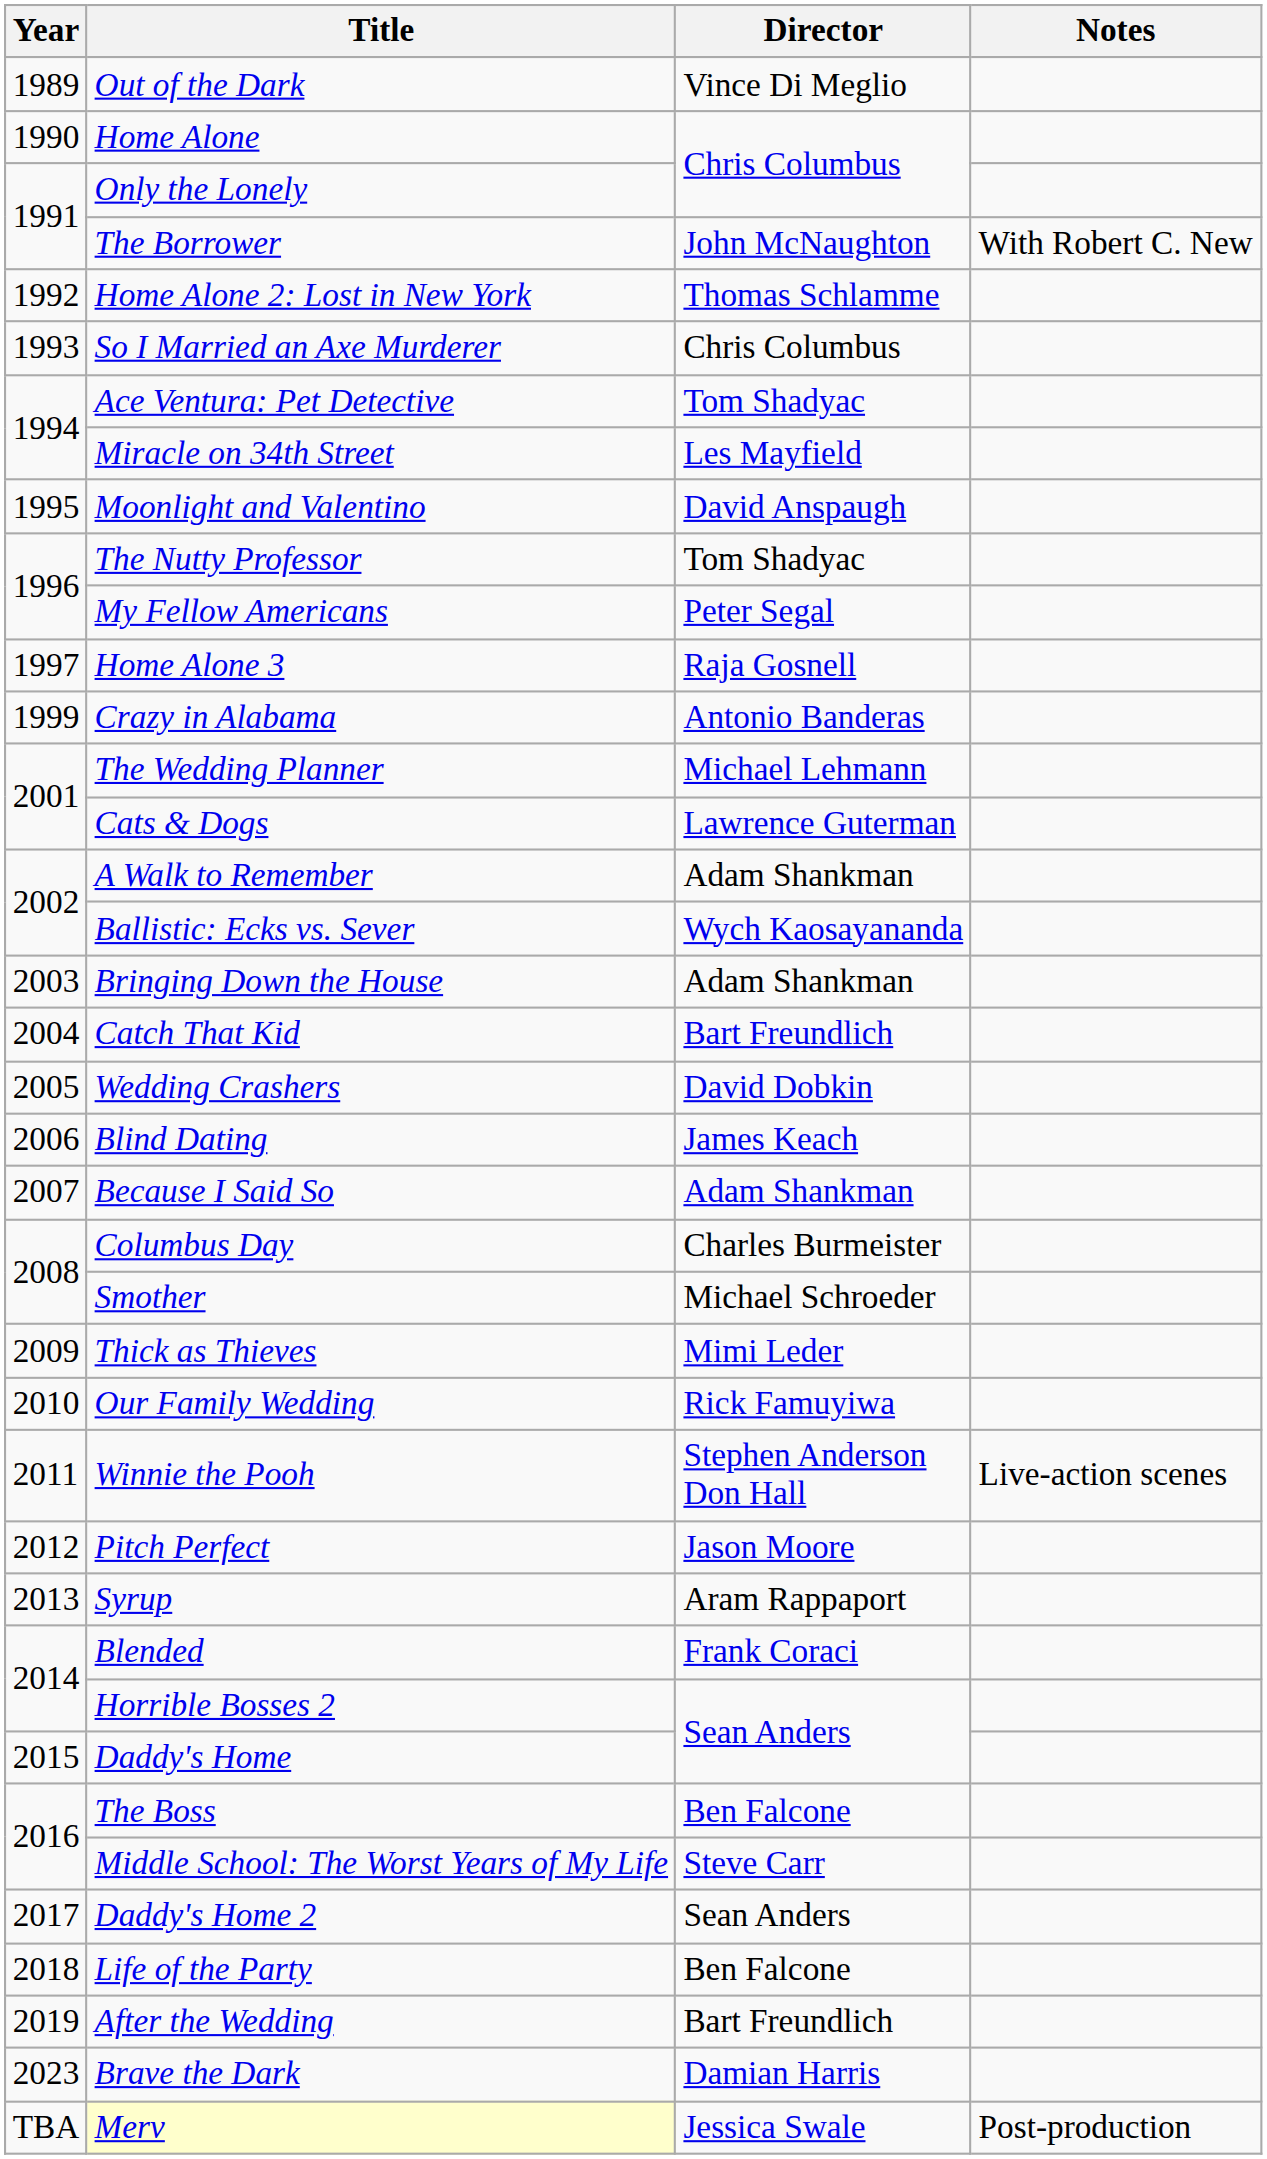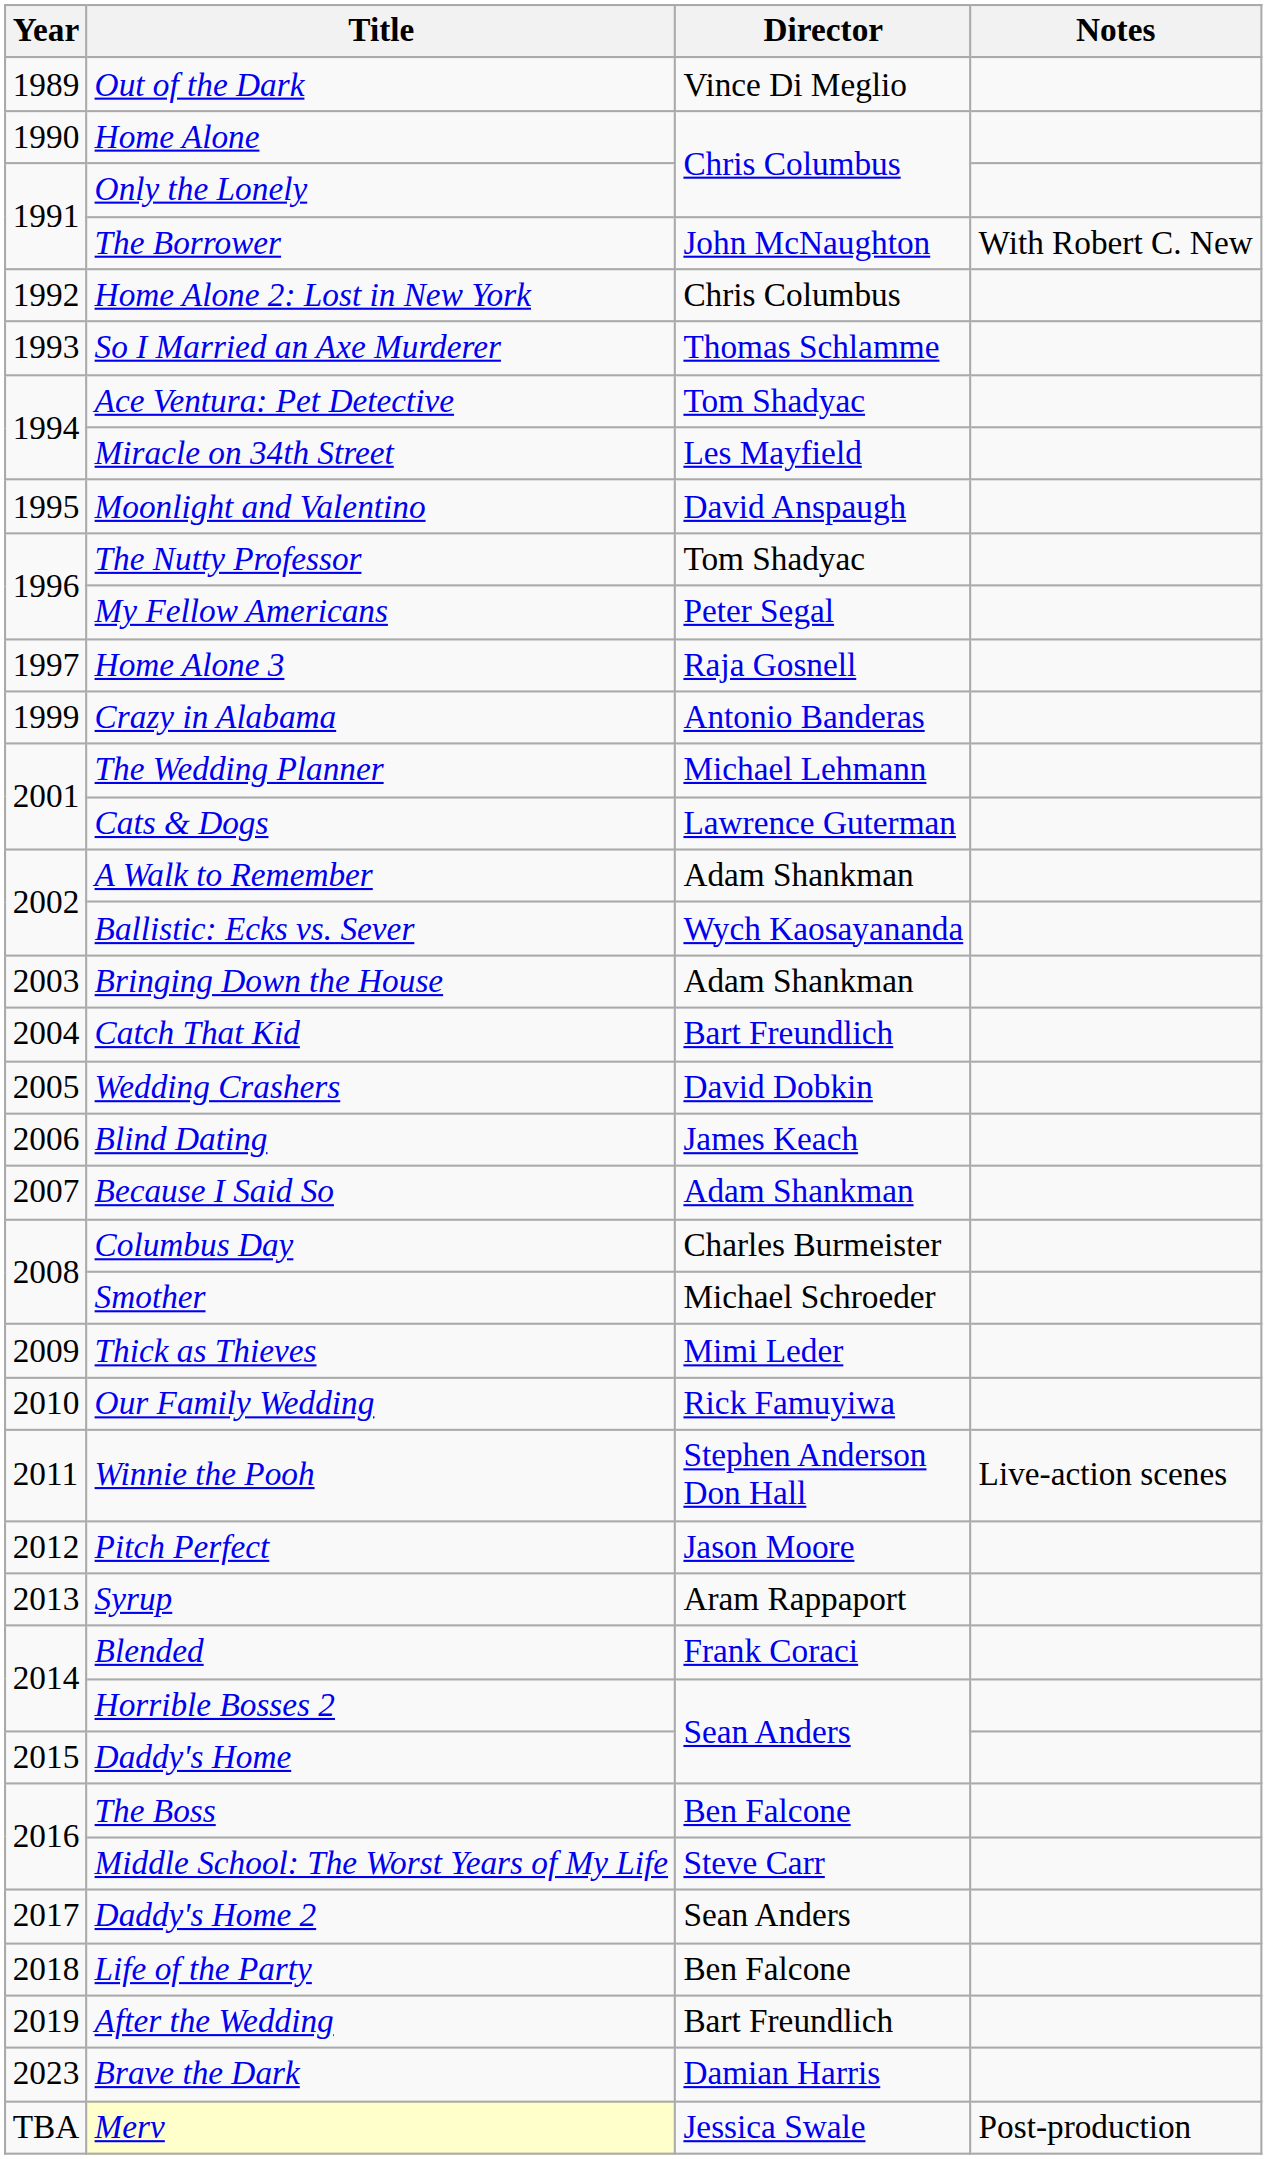(811, 294) Thomas Schlamme -> (792, 294) Chris Columbus
(792, 347) Chris Columbus -> (811, 347) Thomas Schlamme
